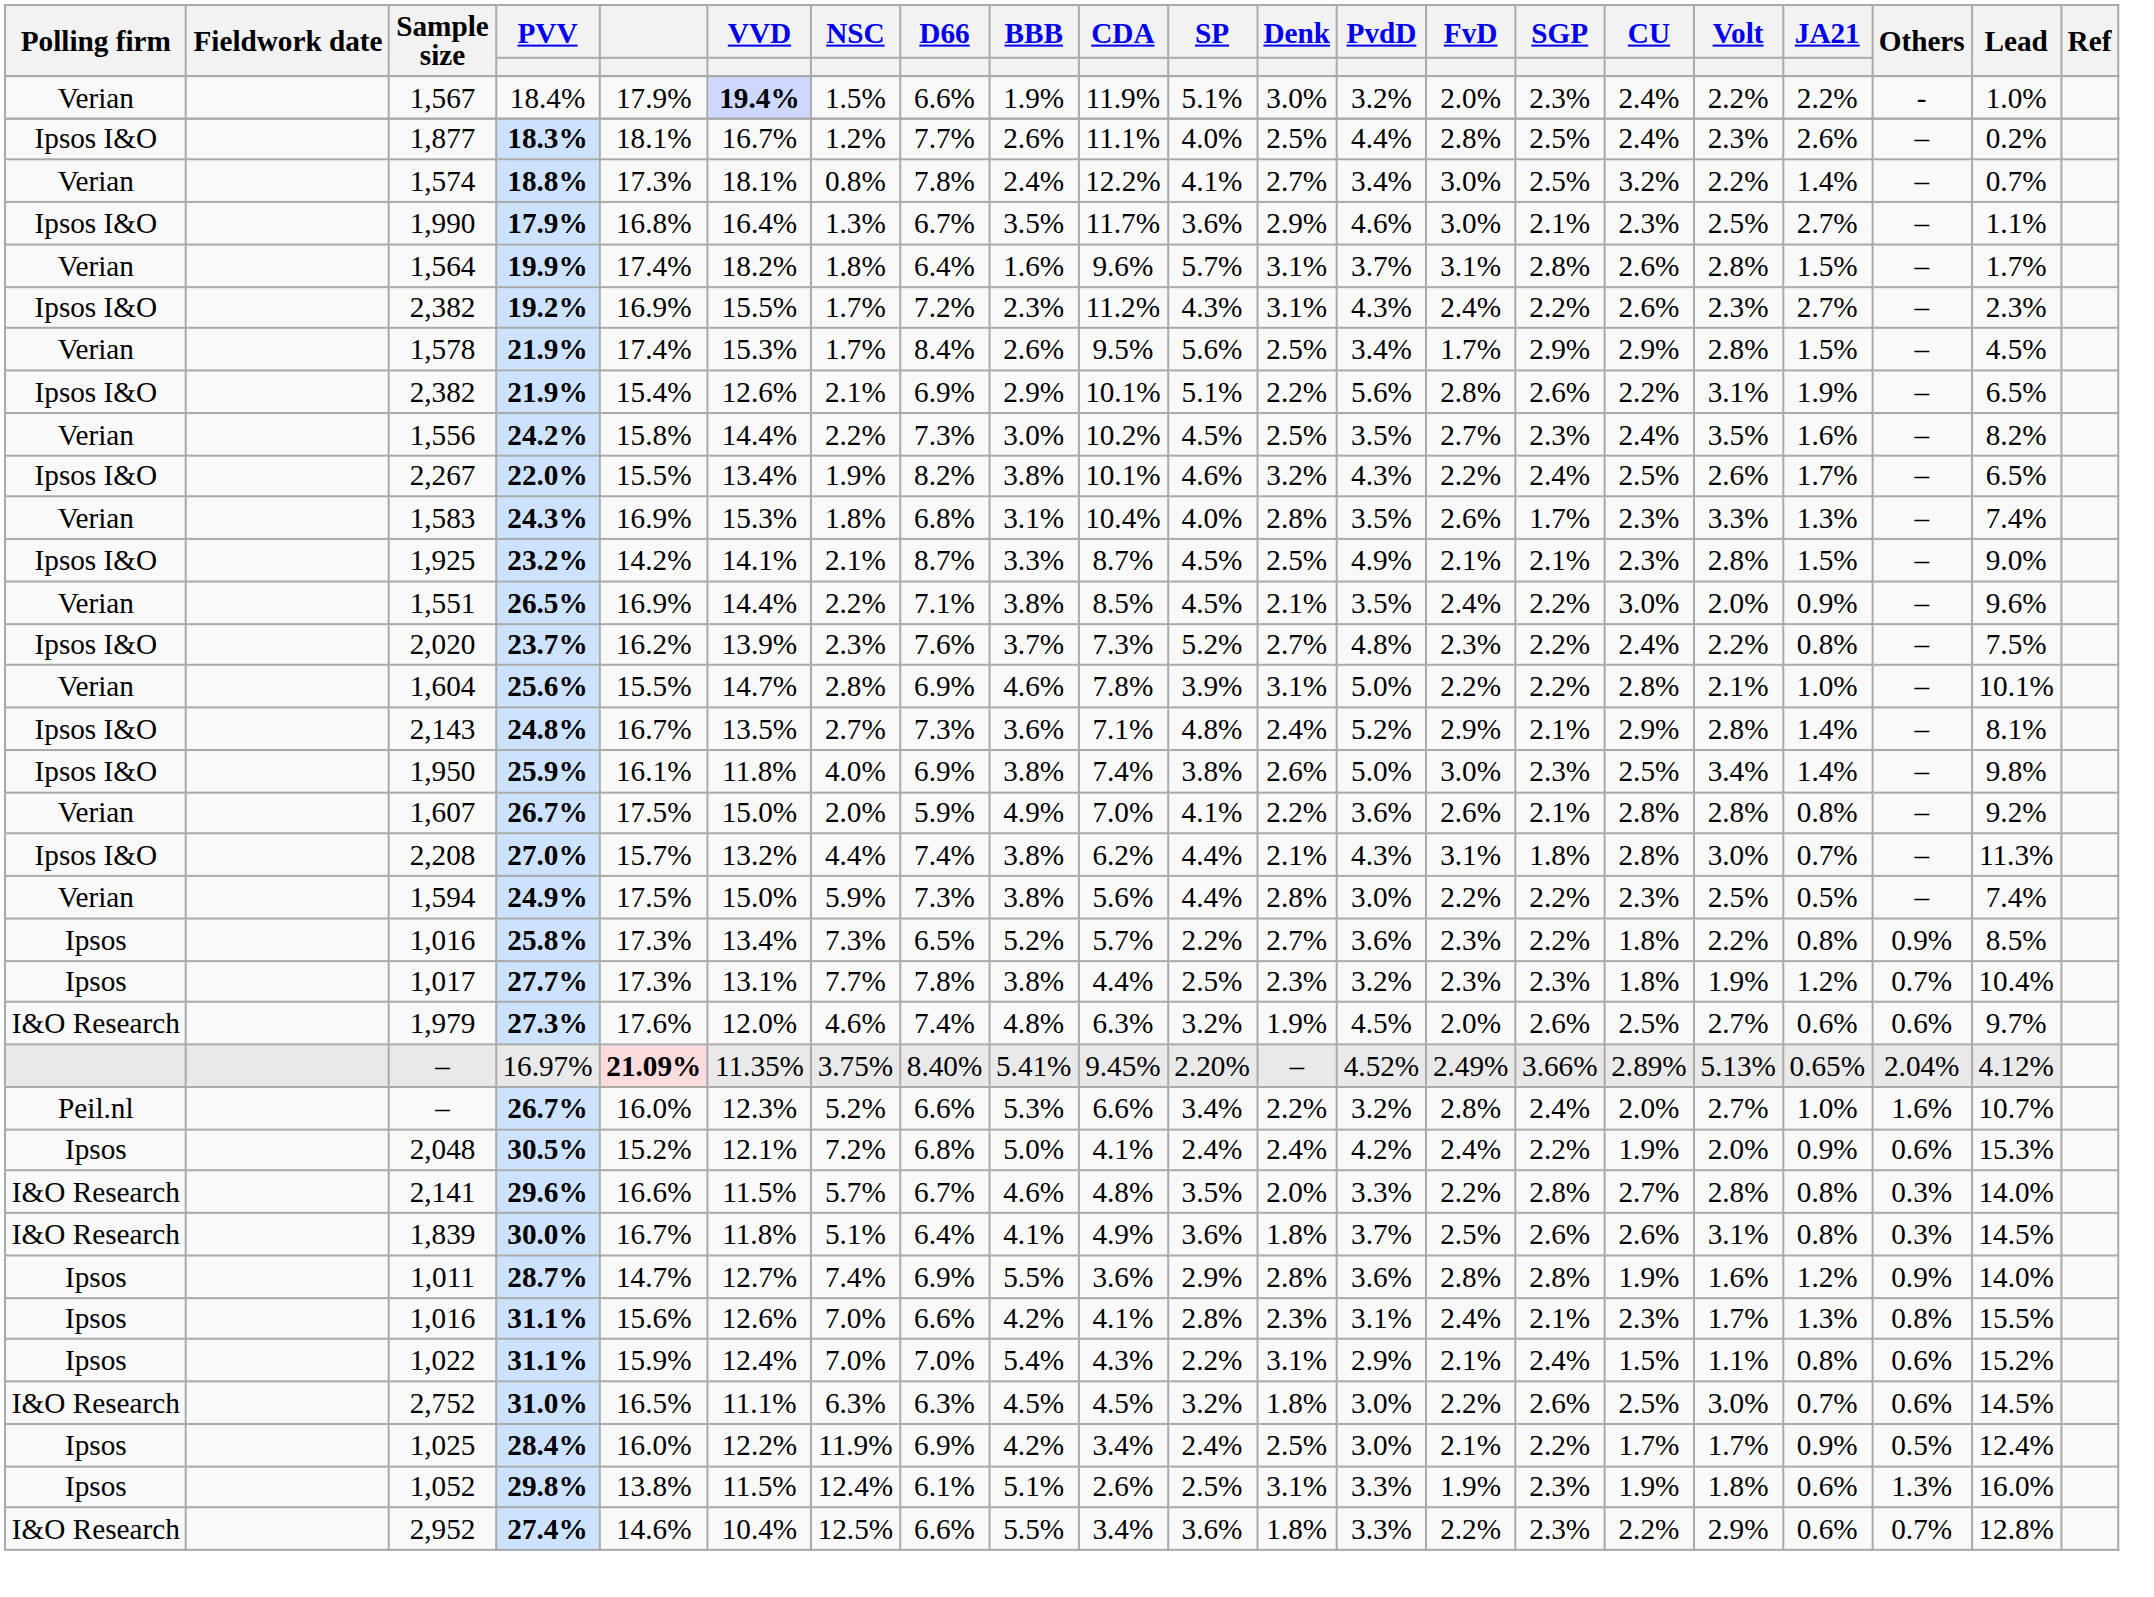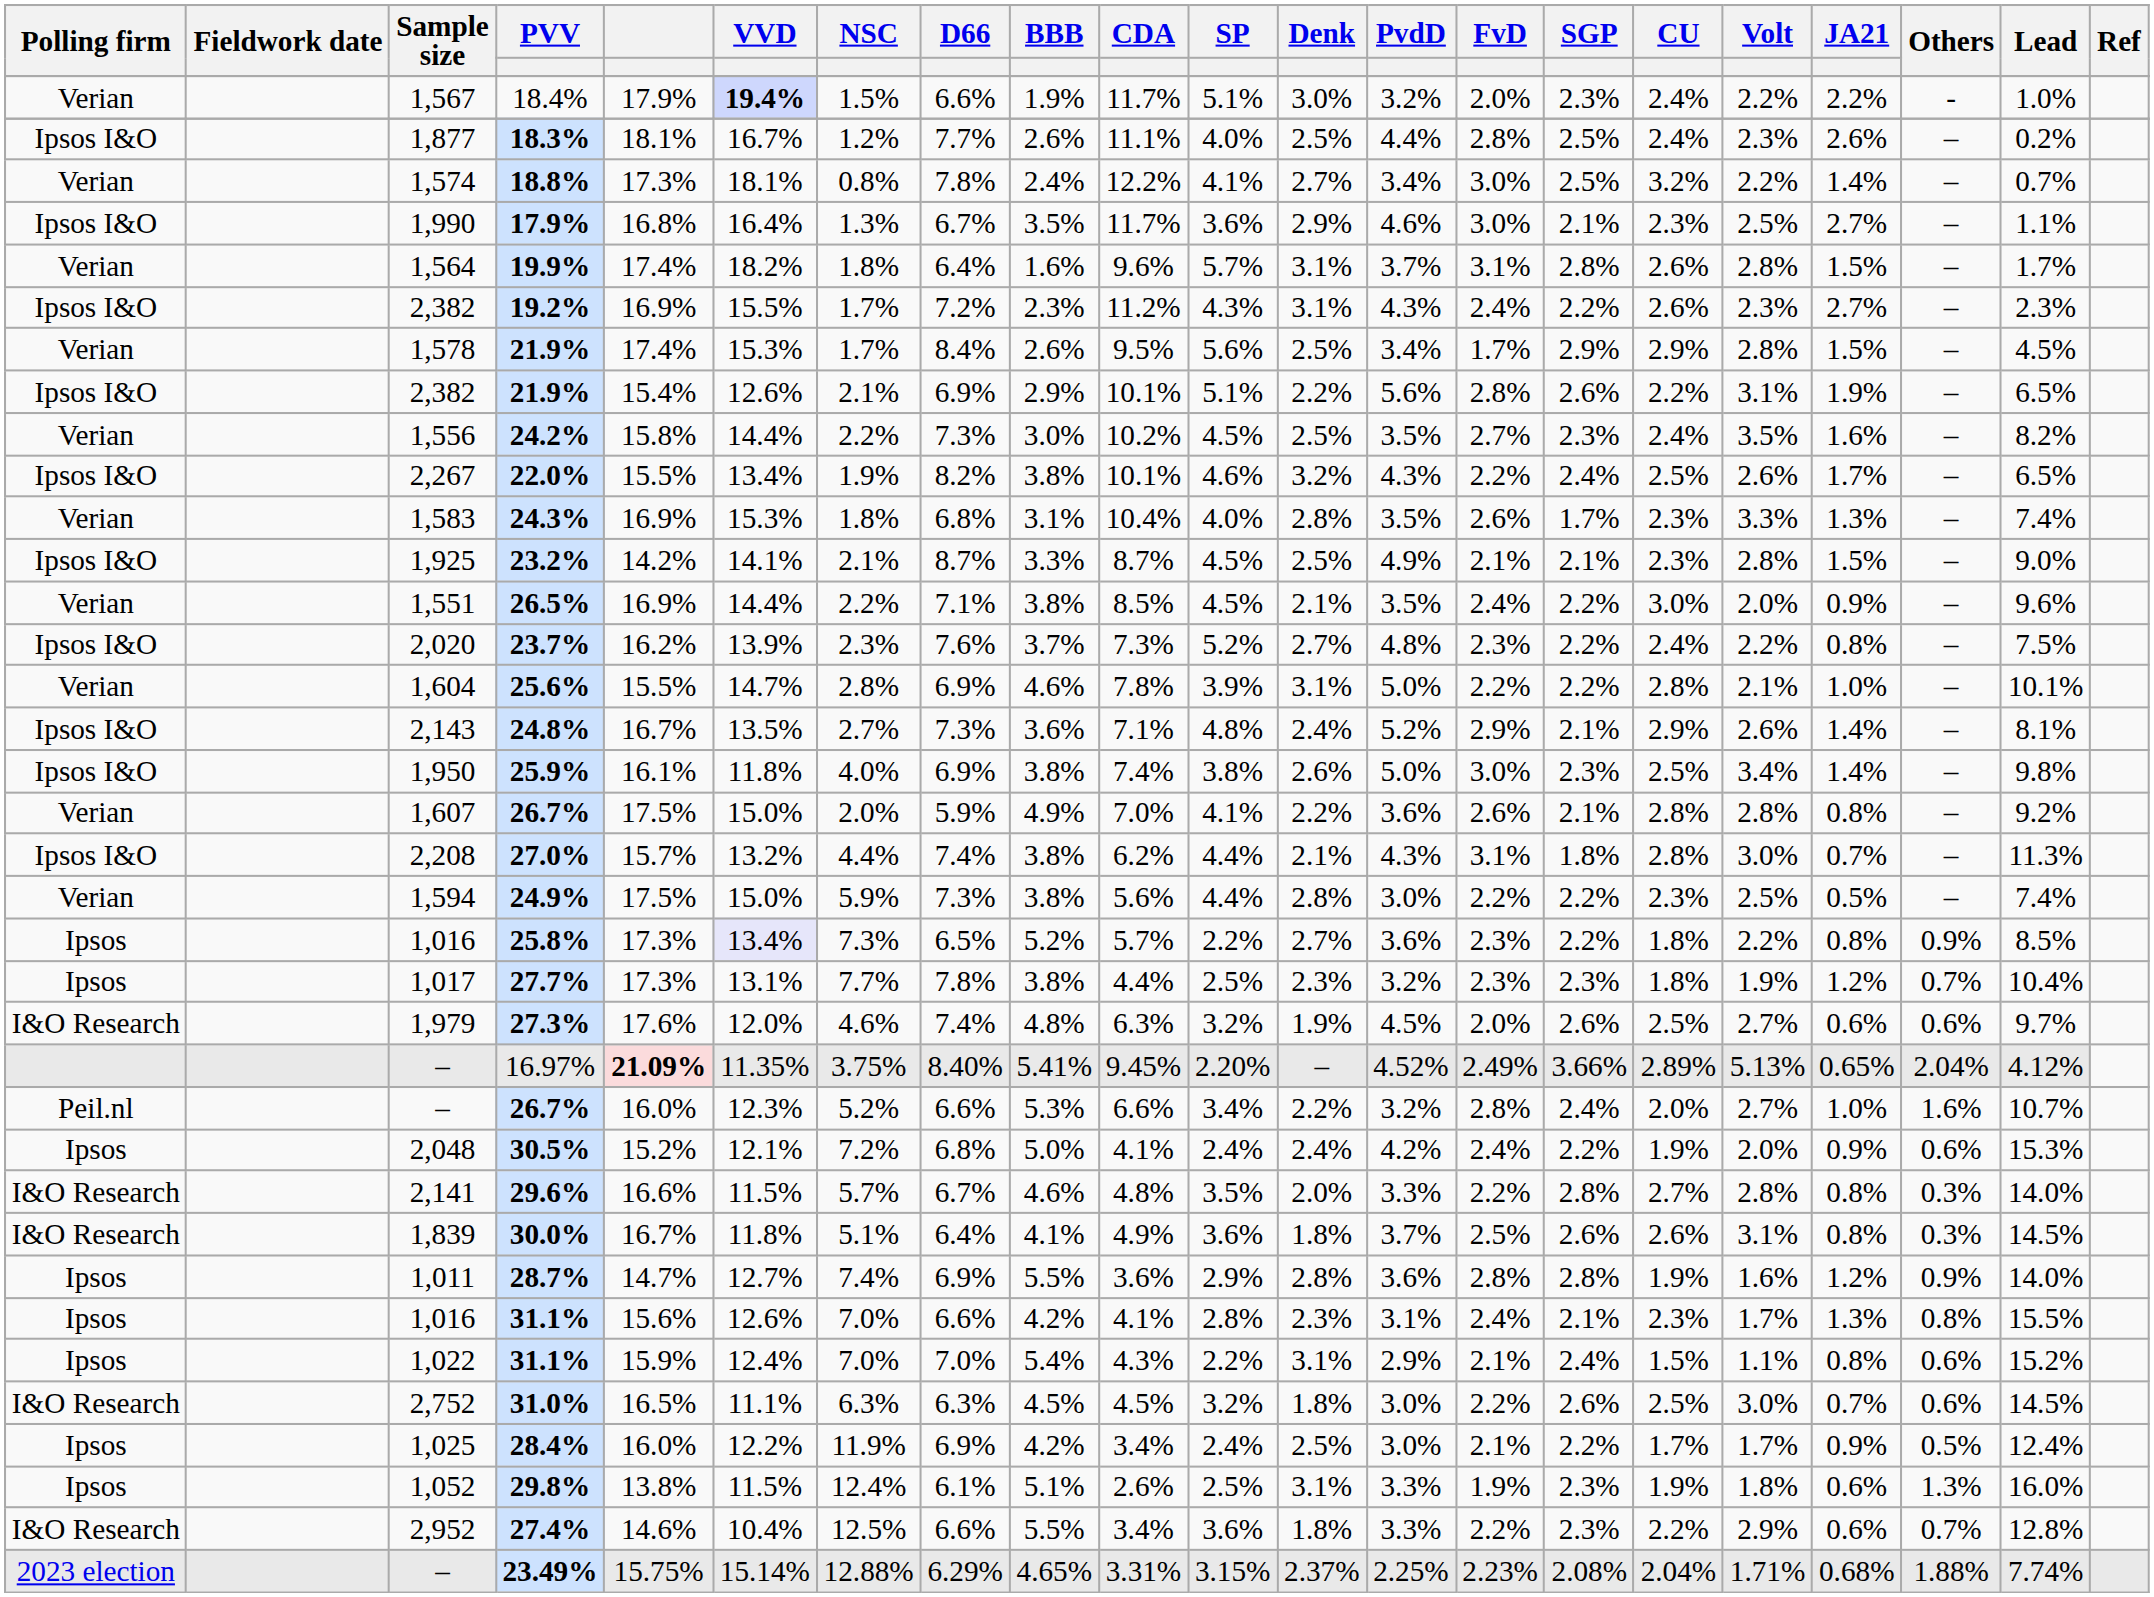(1123, 97) 11.9% -> (1143, 97) 11.7%
(1738, 729) 2.8% -> (1768, 729) 2.6%
(759, 939) no background -> (765, 939) lavender background
+ row: (443, 1571)
